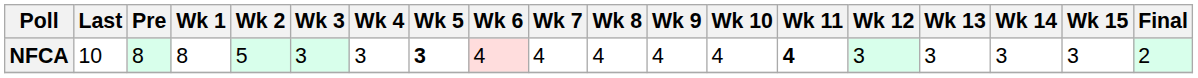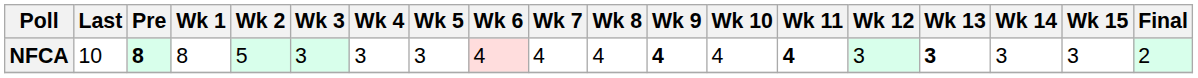(138, 55) normal -> (138, 55) bold
(420, 55) bold -> (420, 55) normal
(658, 55) normal -> (658, 55) bold
(930, 55) normal -> (930, 55) bold
